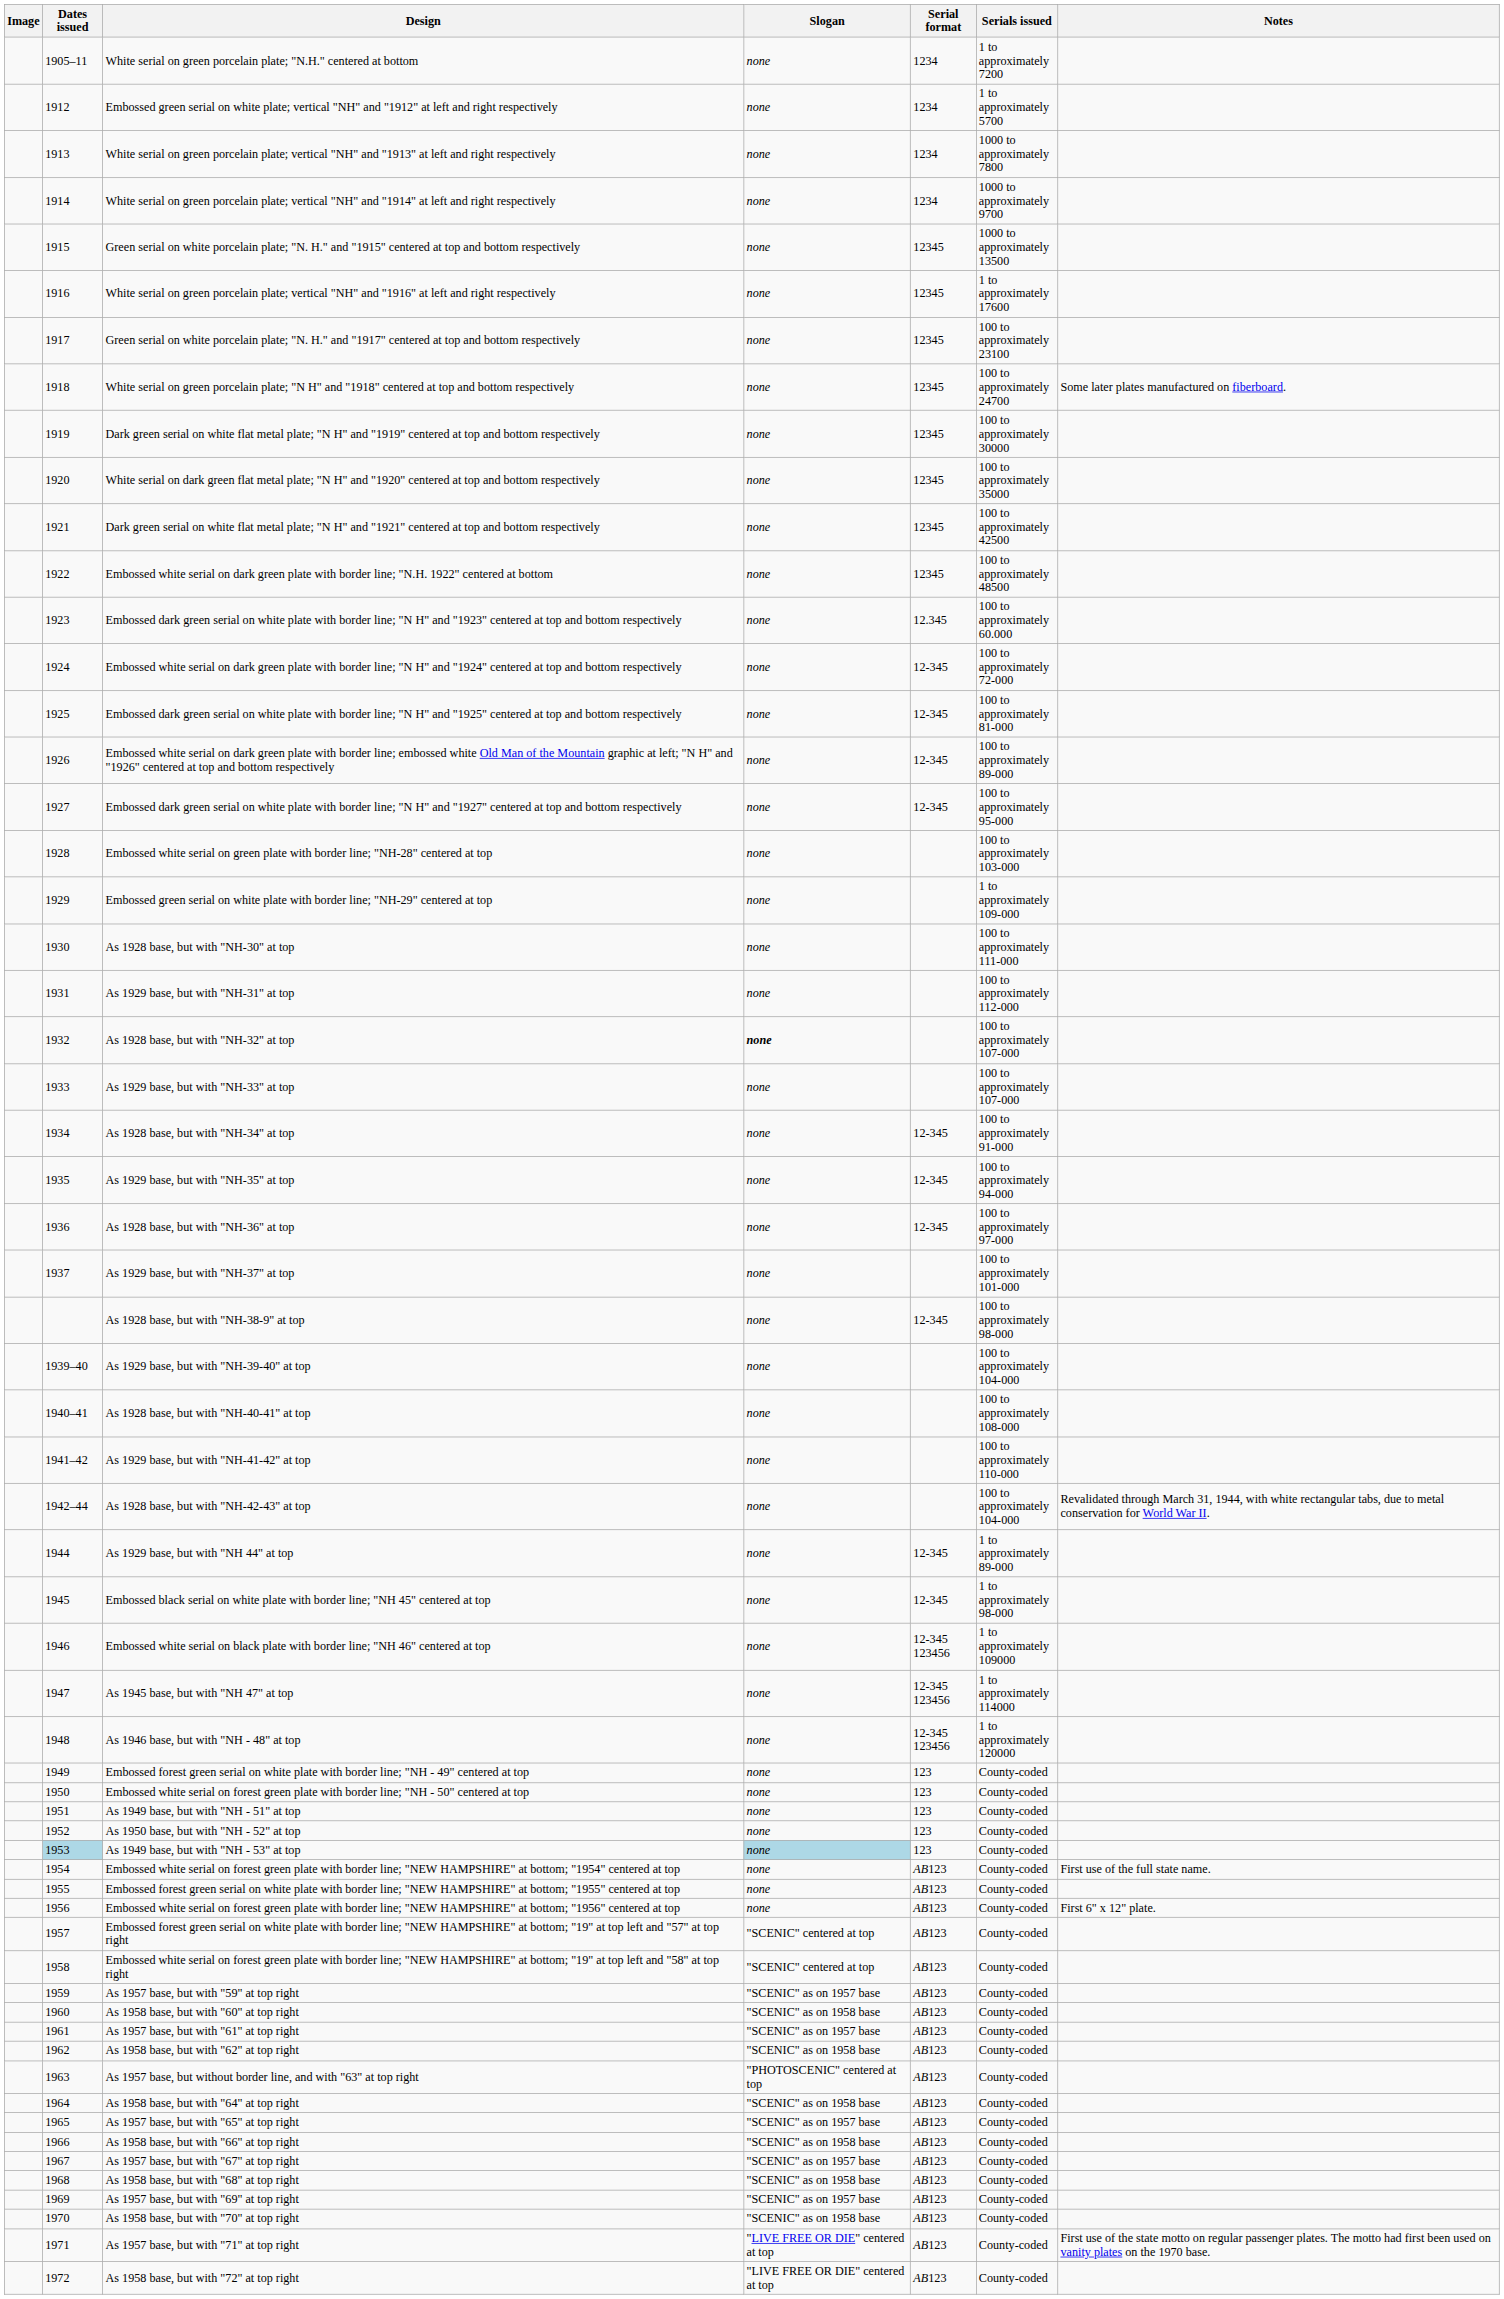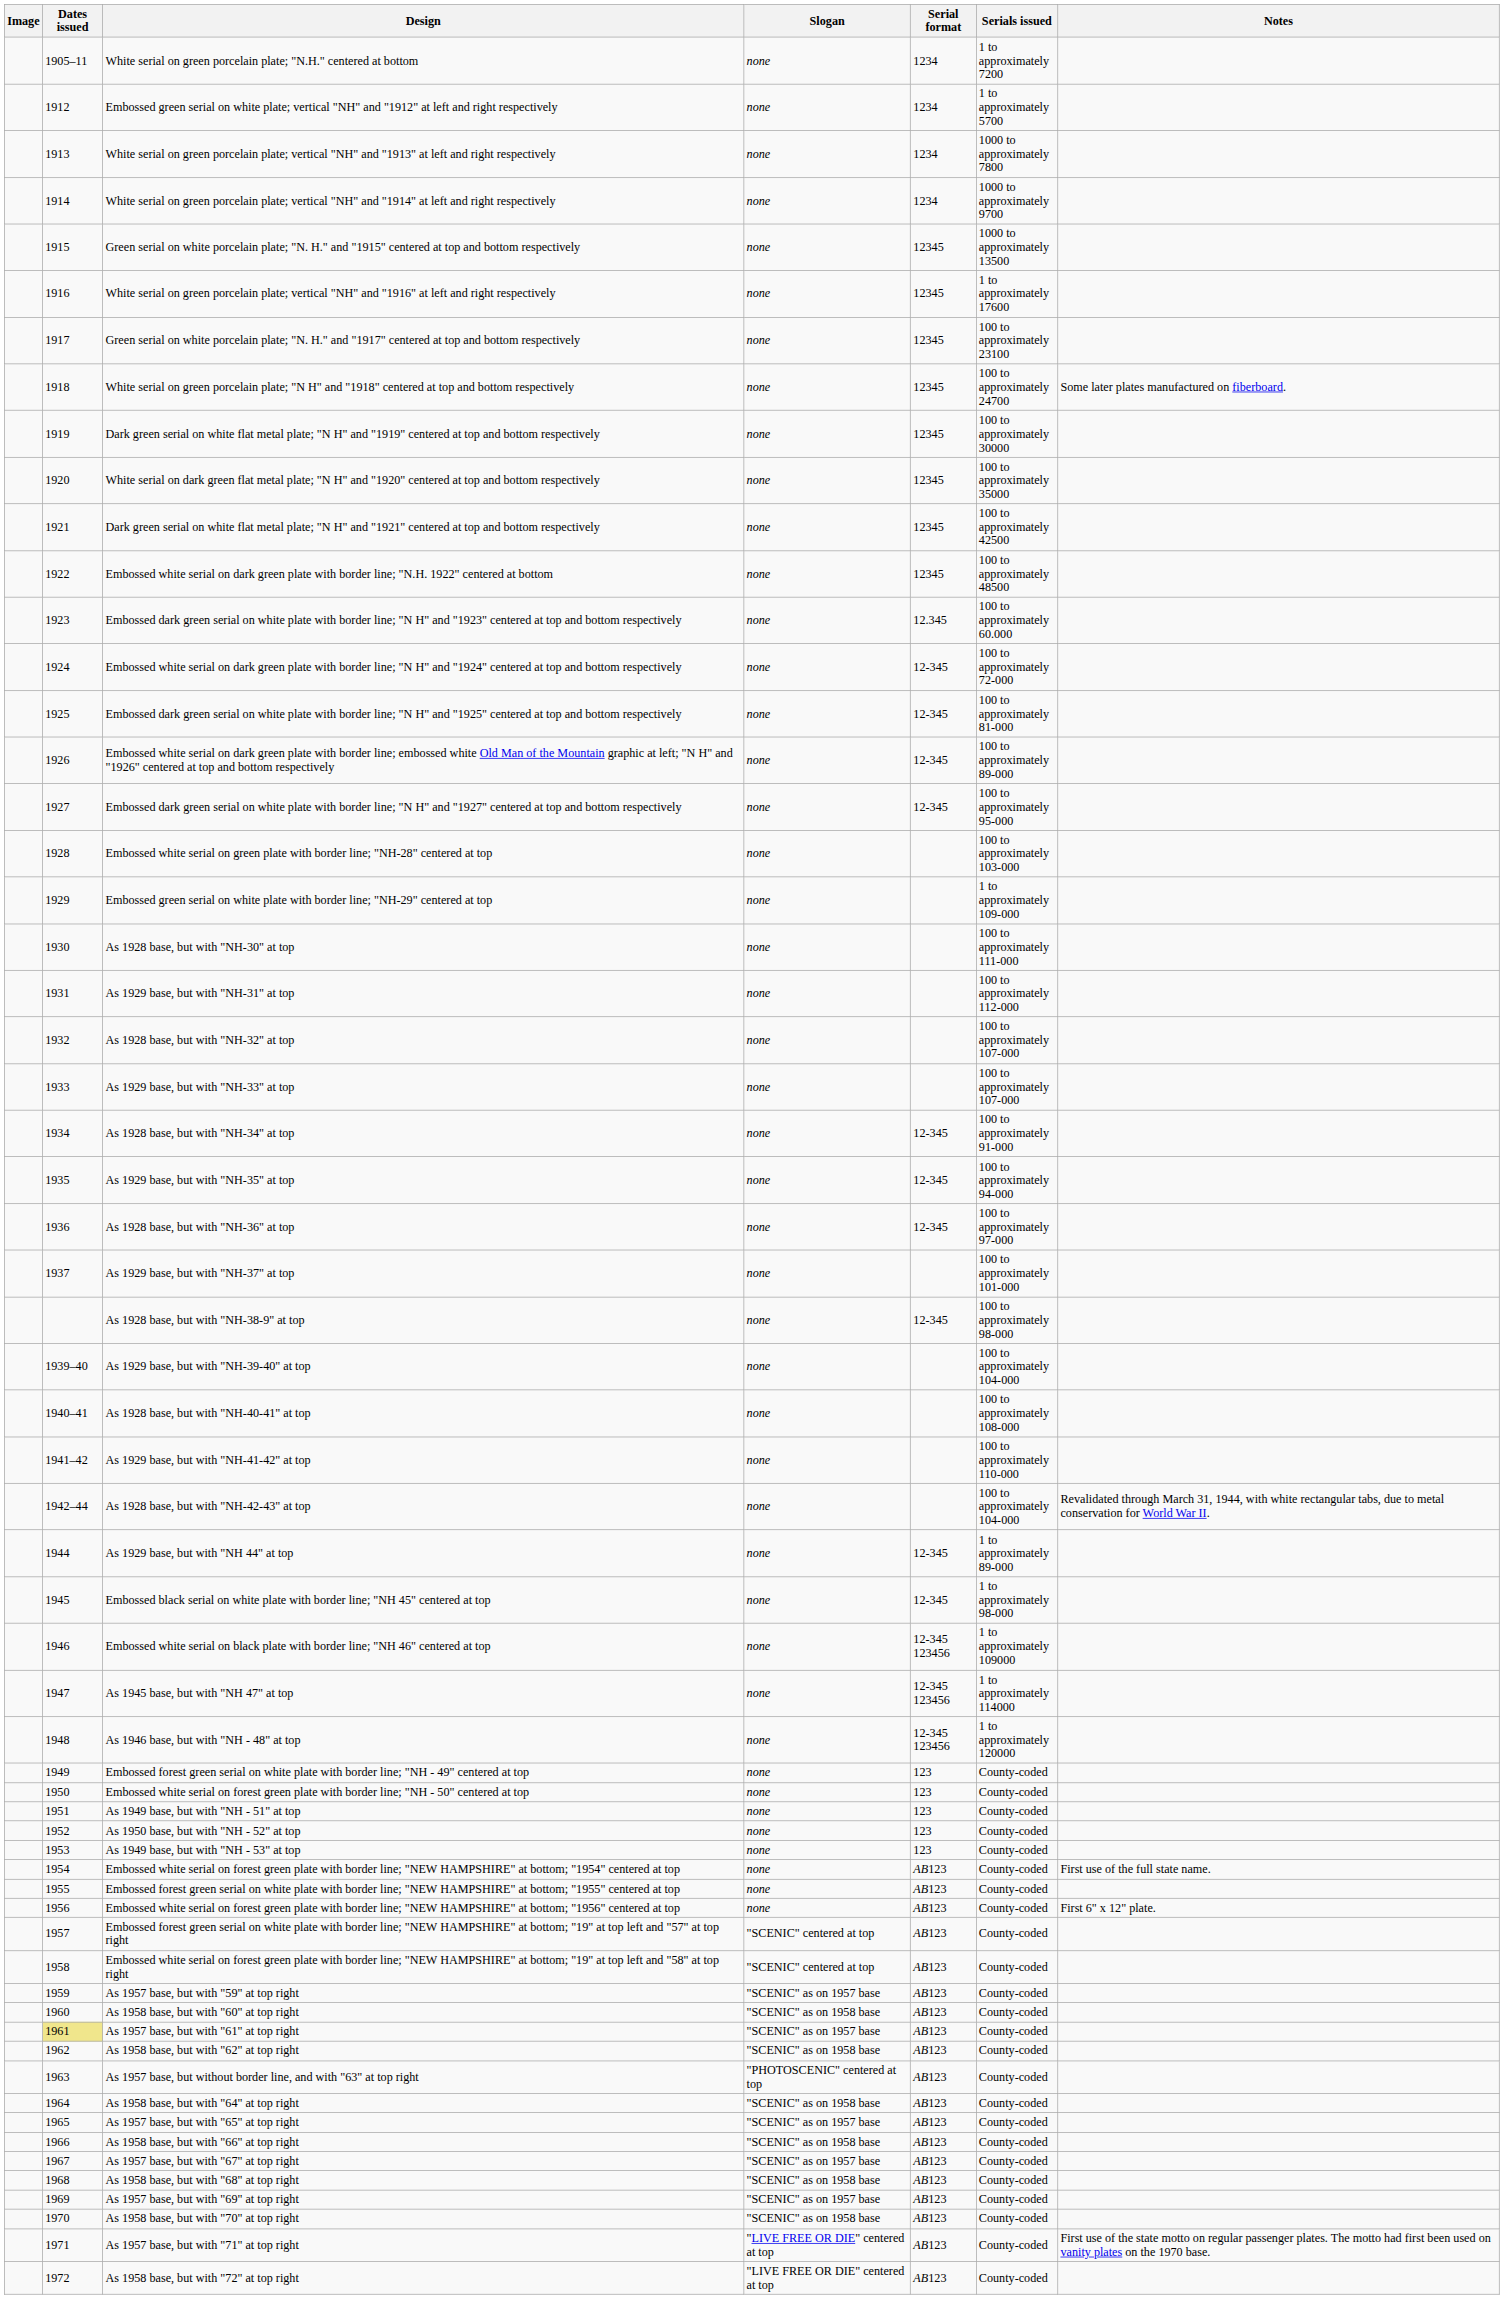(759, 1040) bold -> (758, 1040) normal
(57, 1850) lightblue background -> (57, 1850) no background
(758, 1850) lightblue background -> (758, 1850) no background
(57, 2031) no background -> (57, 2031) khaki background
